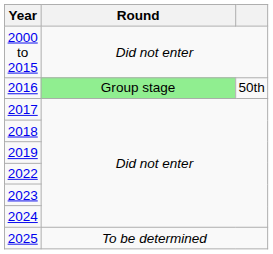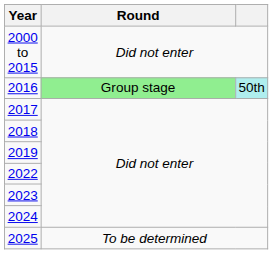(252, 88) no background -> (252, 88) paleturquoise background
